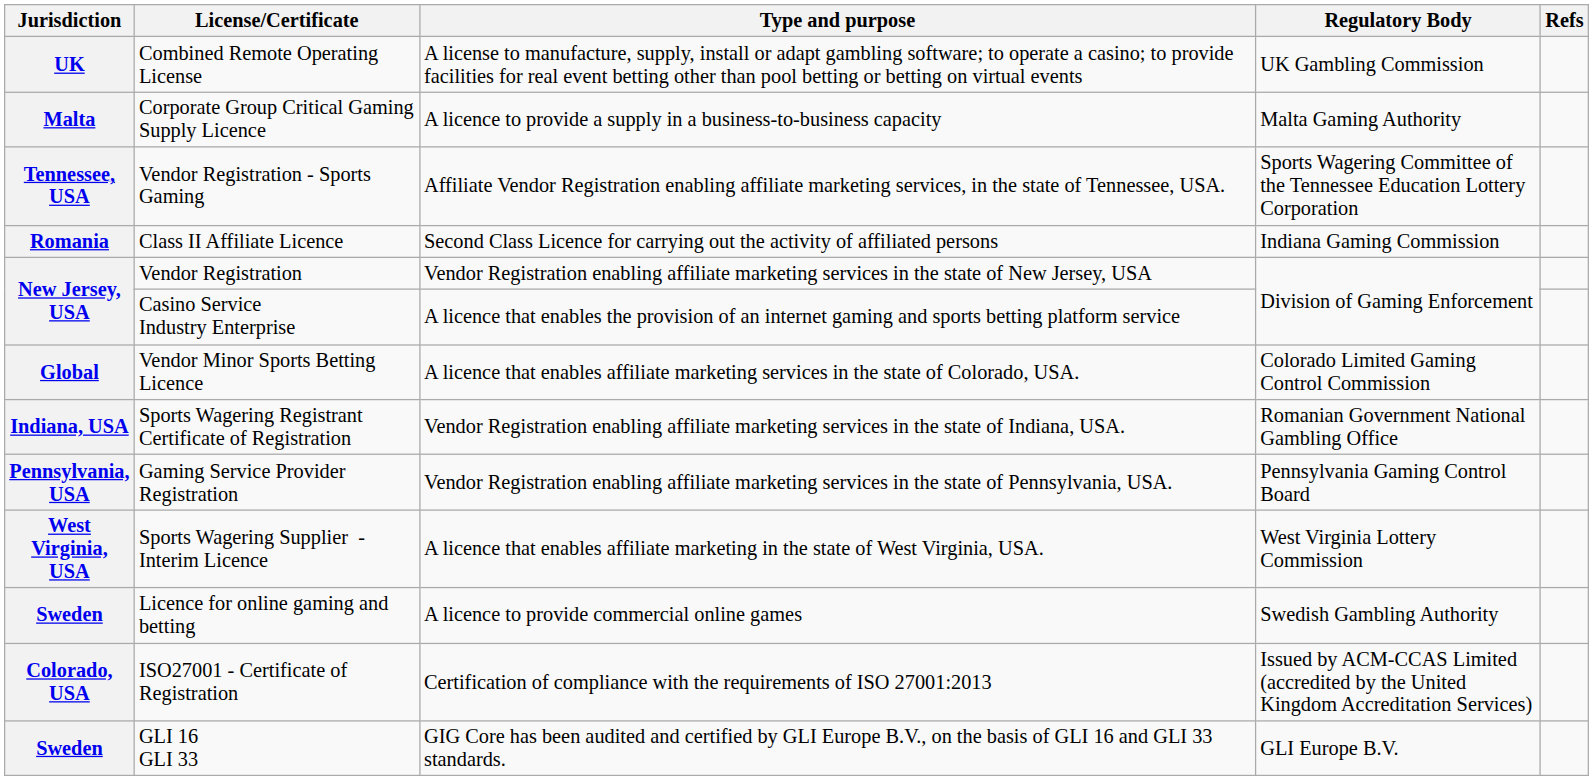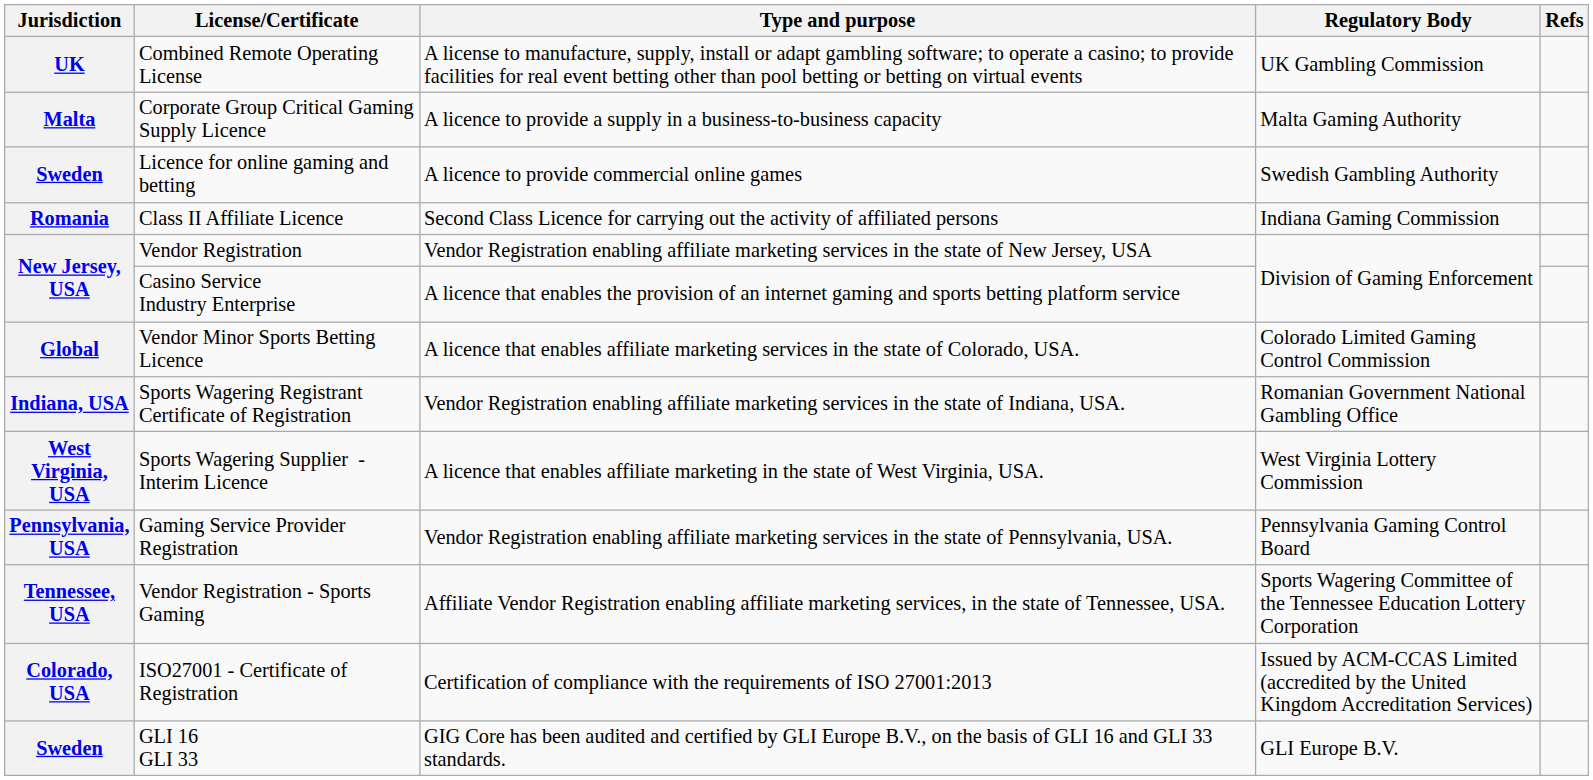rows swapped: (264, 615) <-> (255, 185)
rows swapped: (242, 482) <-> (252, 548)
